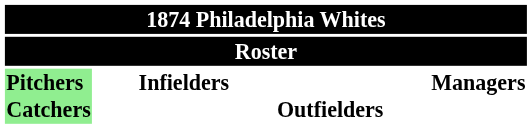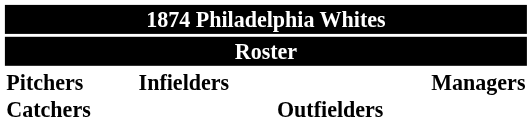(49, 96) lightgreen background -> (49, 96) no background
